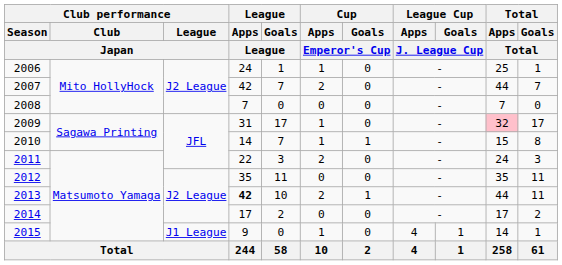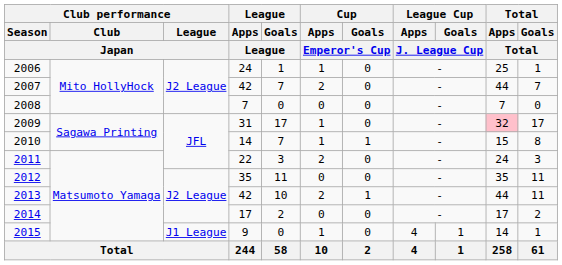(245, 196) bold -> (245, 196) normal
